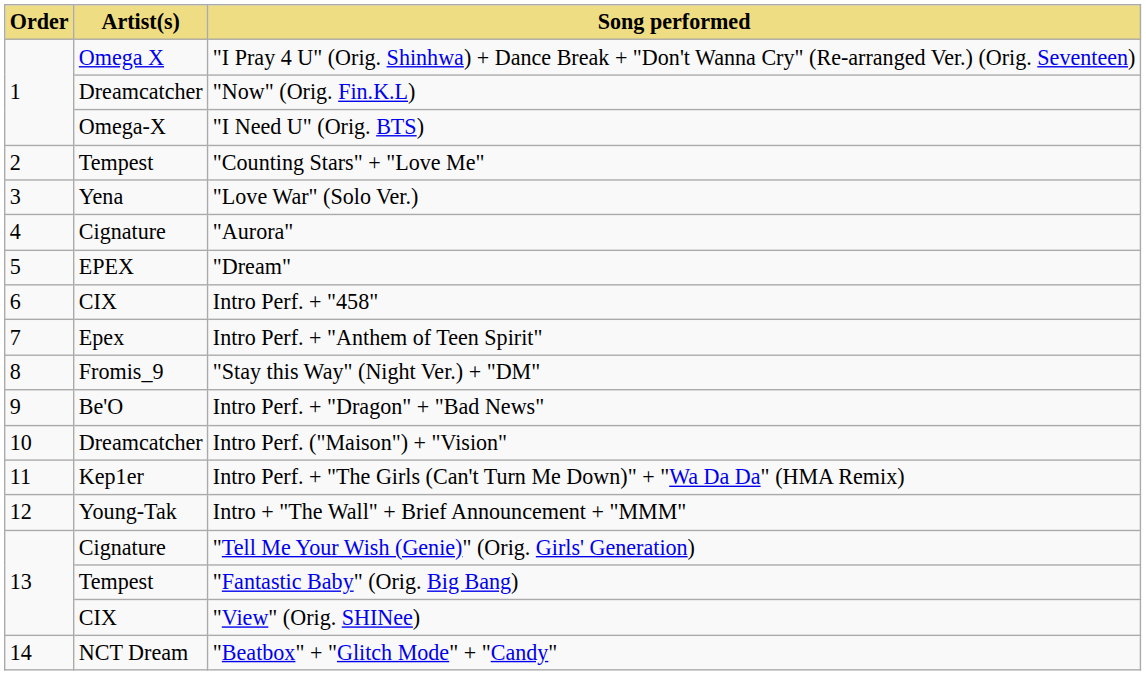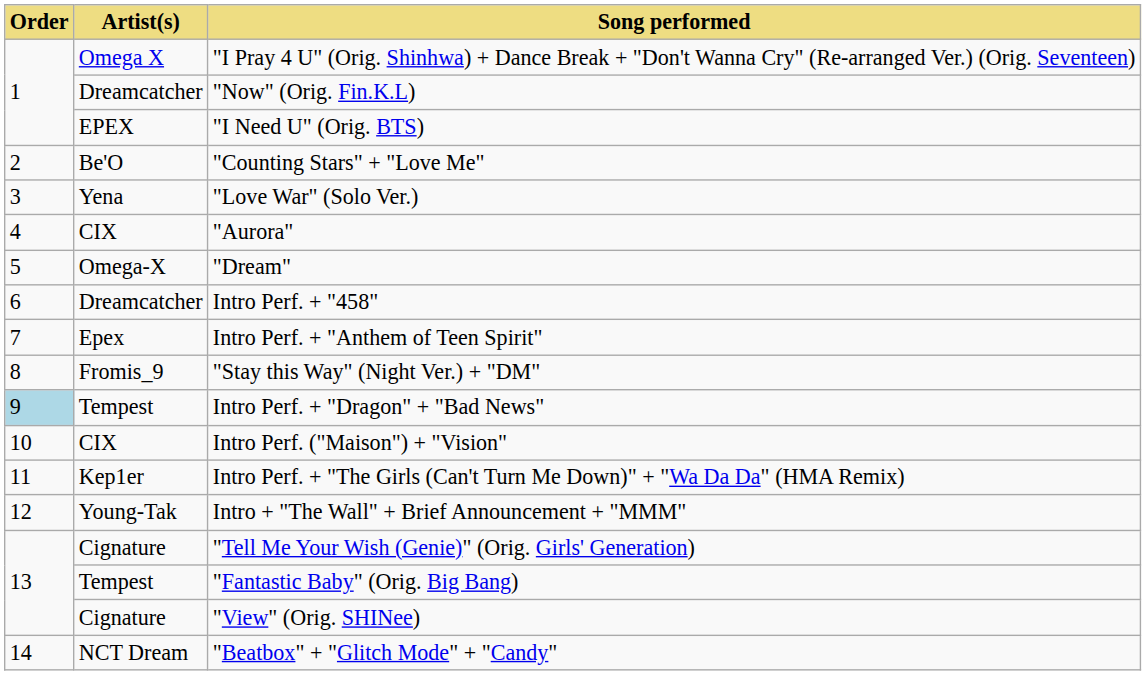(122, 127) Omega-X -> (106, 127) EPEX
(116, 162) Tempest -> (101, 162) Be'O
(122, 232) Cignature -> (98, 232) CIX
(106, 267) EPEX -> (122, 267) Omega-X
(98, 302) CIX -> (141, 302) Dreamcatcher
(15, 407) no background -> (15, 407) lightblue background
(101, 407) Be'O -> (116, 407) Tempest
(141, 442) Dreamcatcher -> (98, 442) CIX
(98, 617) CIX -> (122, 617) Cignature
